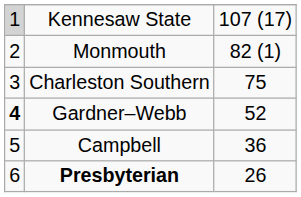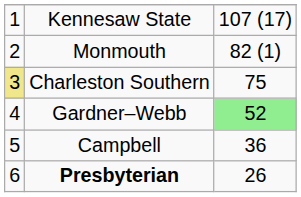(15, 20) lightgrey background -> (15, 20) no background
(15, 82) no background -> (15, 82) khaki background
(15, 113) bold -> (15, 113) normal
(255, 113) no background -> (255, 113) lightgreen background
